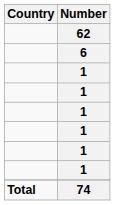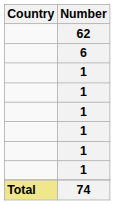(21, 190) no background -> (21, 190) khaki background
